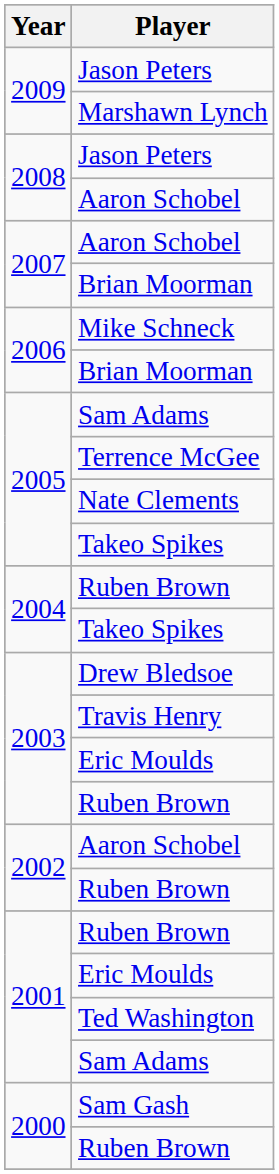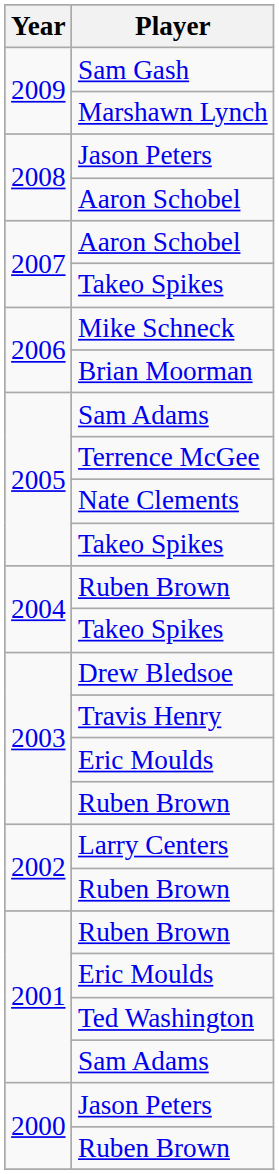(145, 69) Jason Peters -> (134, 69) Sam Gash
(165, 284) Brian Moorman -> (151, 284) Takeo Spikes
(159, 845) Aaron Schobel -> (153, 845) Larry Centers
(134, 1104) Sam Gash -> (145, 1104) Jason Peters
